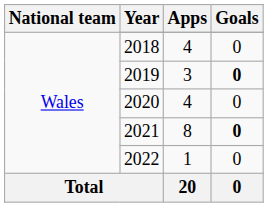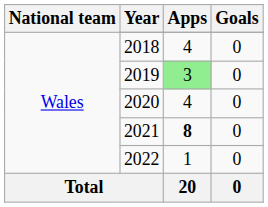(187, 74) no background -> (187, 74) lightgreen background
(237, 74) bold -> (237, 74) normal
(187, 131) normal -> (187, 131) bold
(237, 131) bold -> (237, 131) normal
